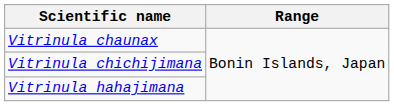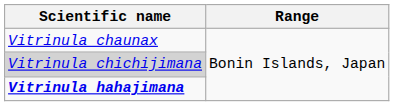(105, 64) no background -> (105, 64) lightgrey background
(96, 88) normal -> (96, 88) bold
